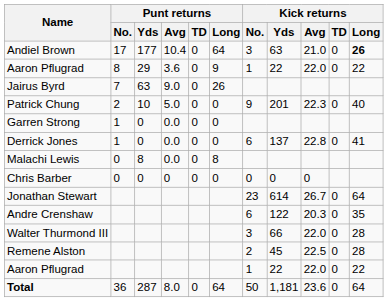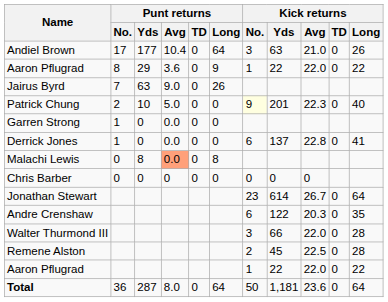(358, 50) bold -> (358, 50) normal
(249, 104) no background -> (249, 104) lightyellow background
(172, 159) no background -> (172, 159) lightsalmon background
